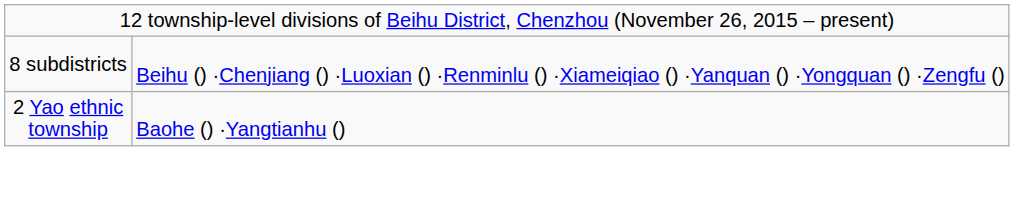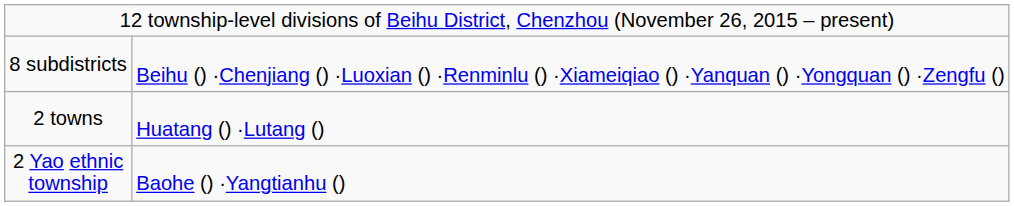+ row: (68, 118)
